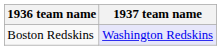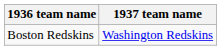(158, 34) lavender background -> (158, 34) no background
